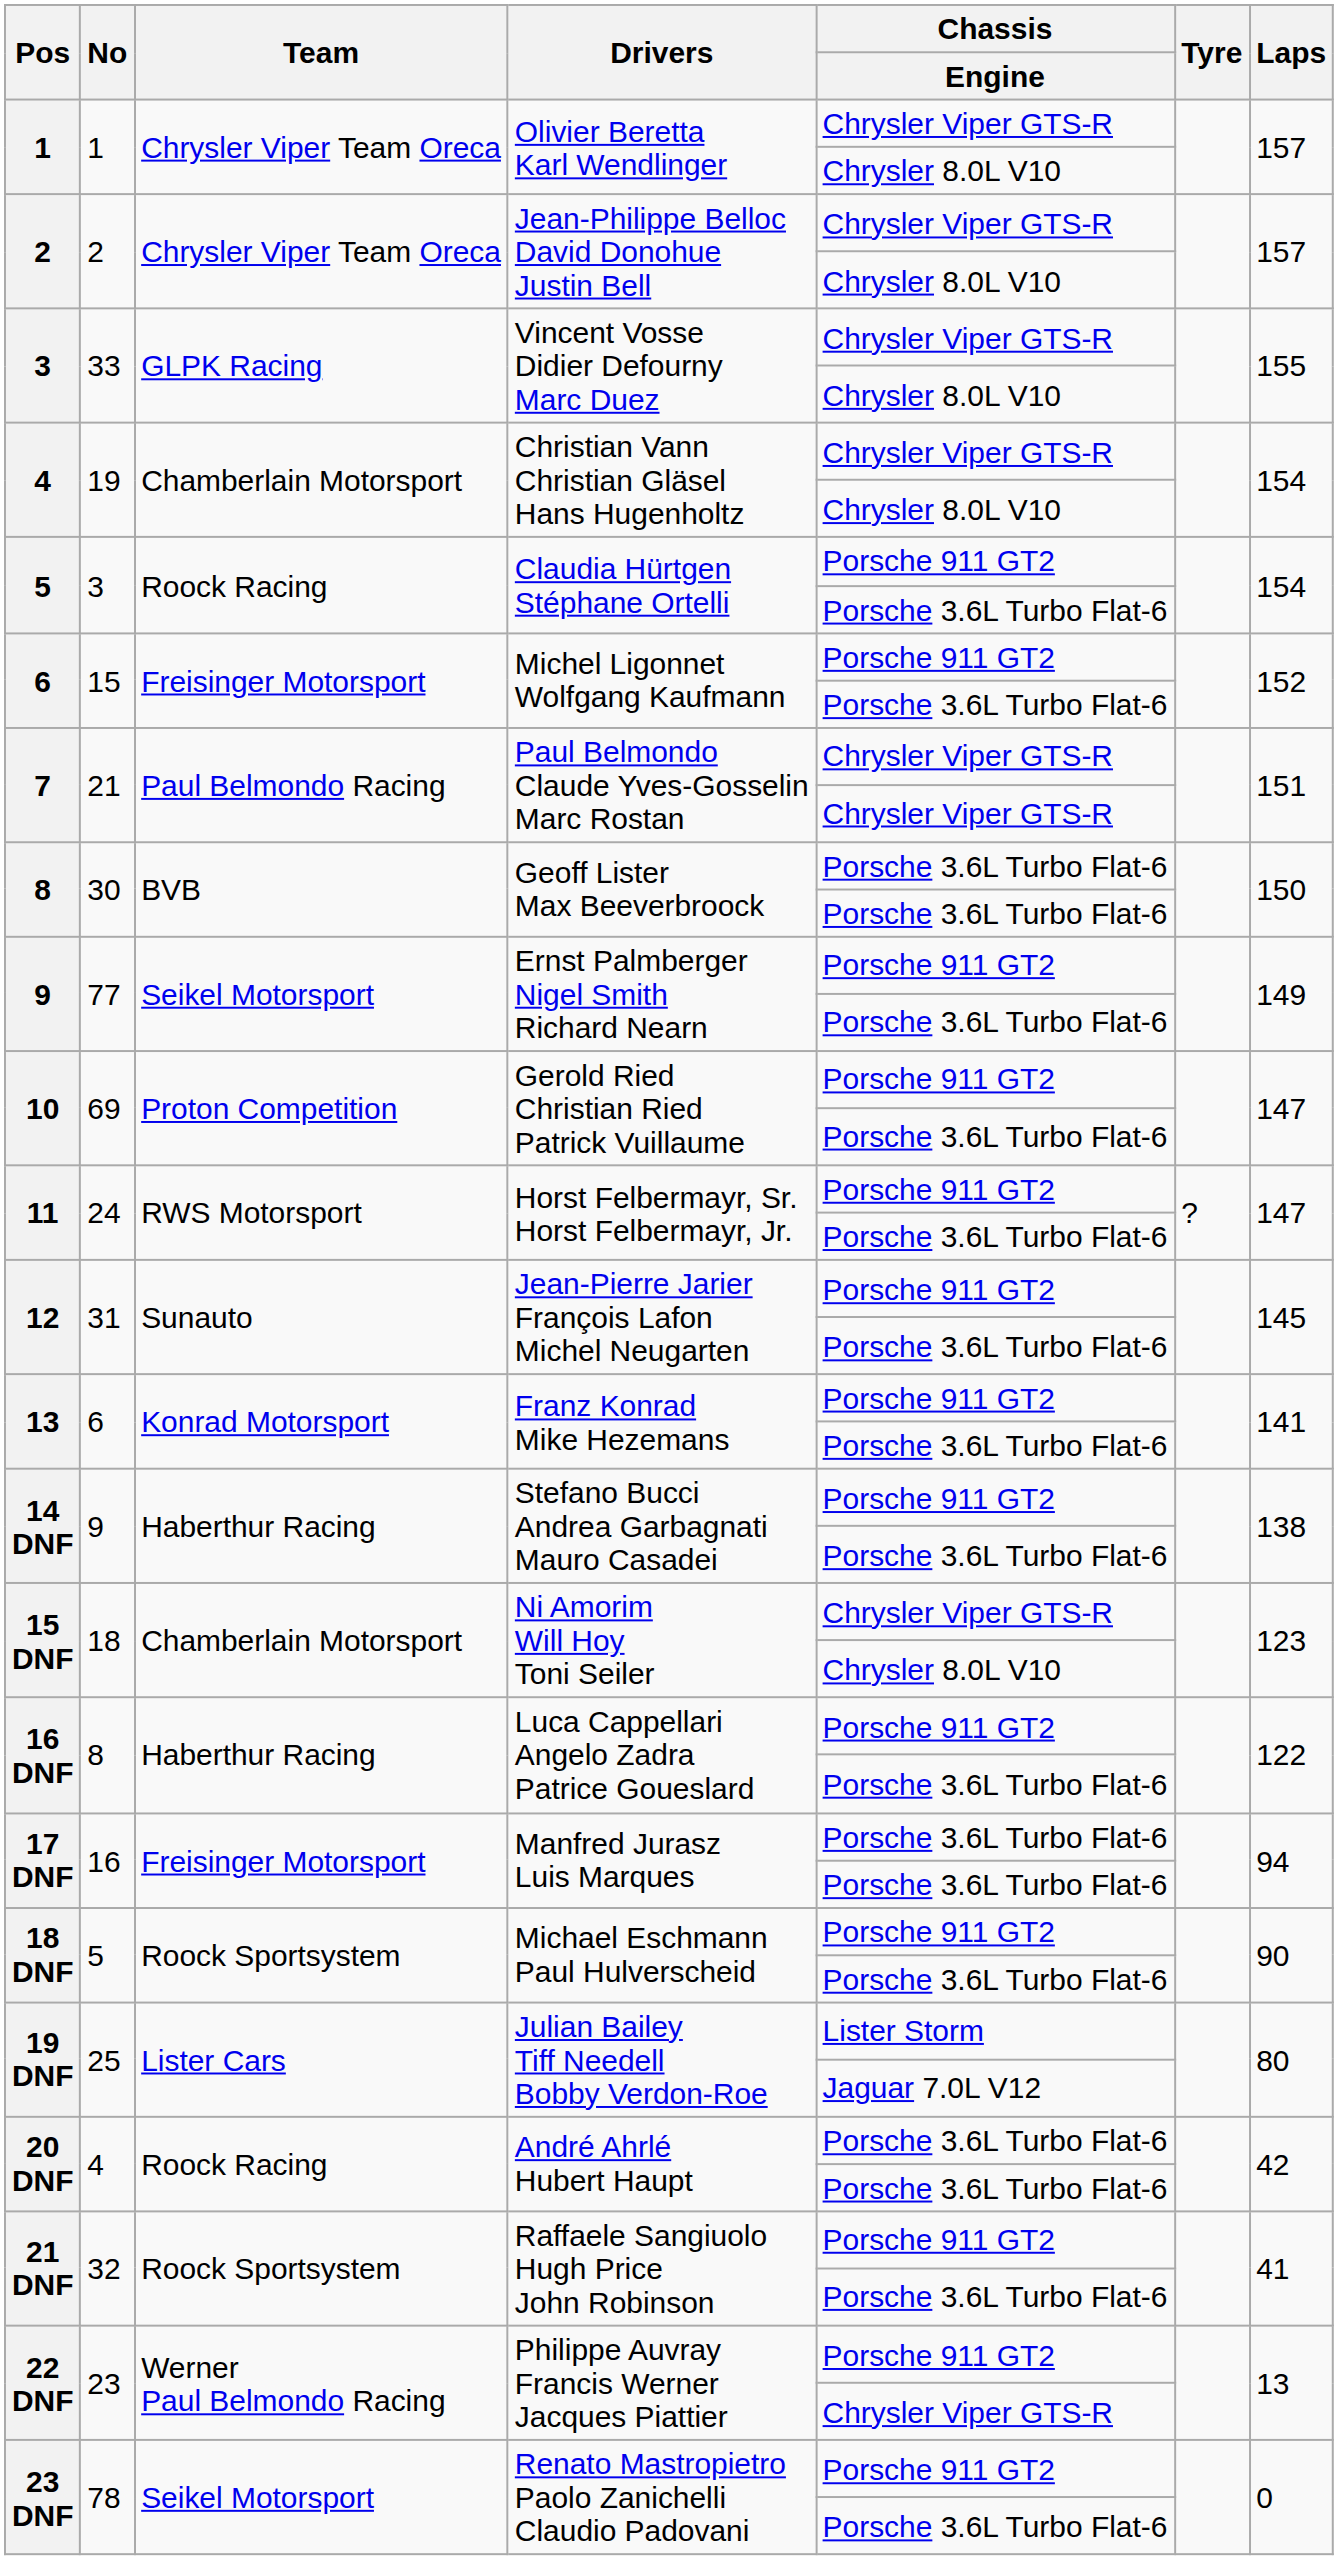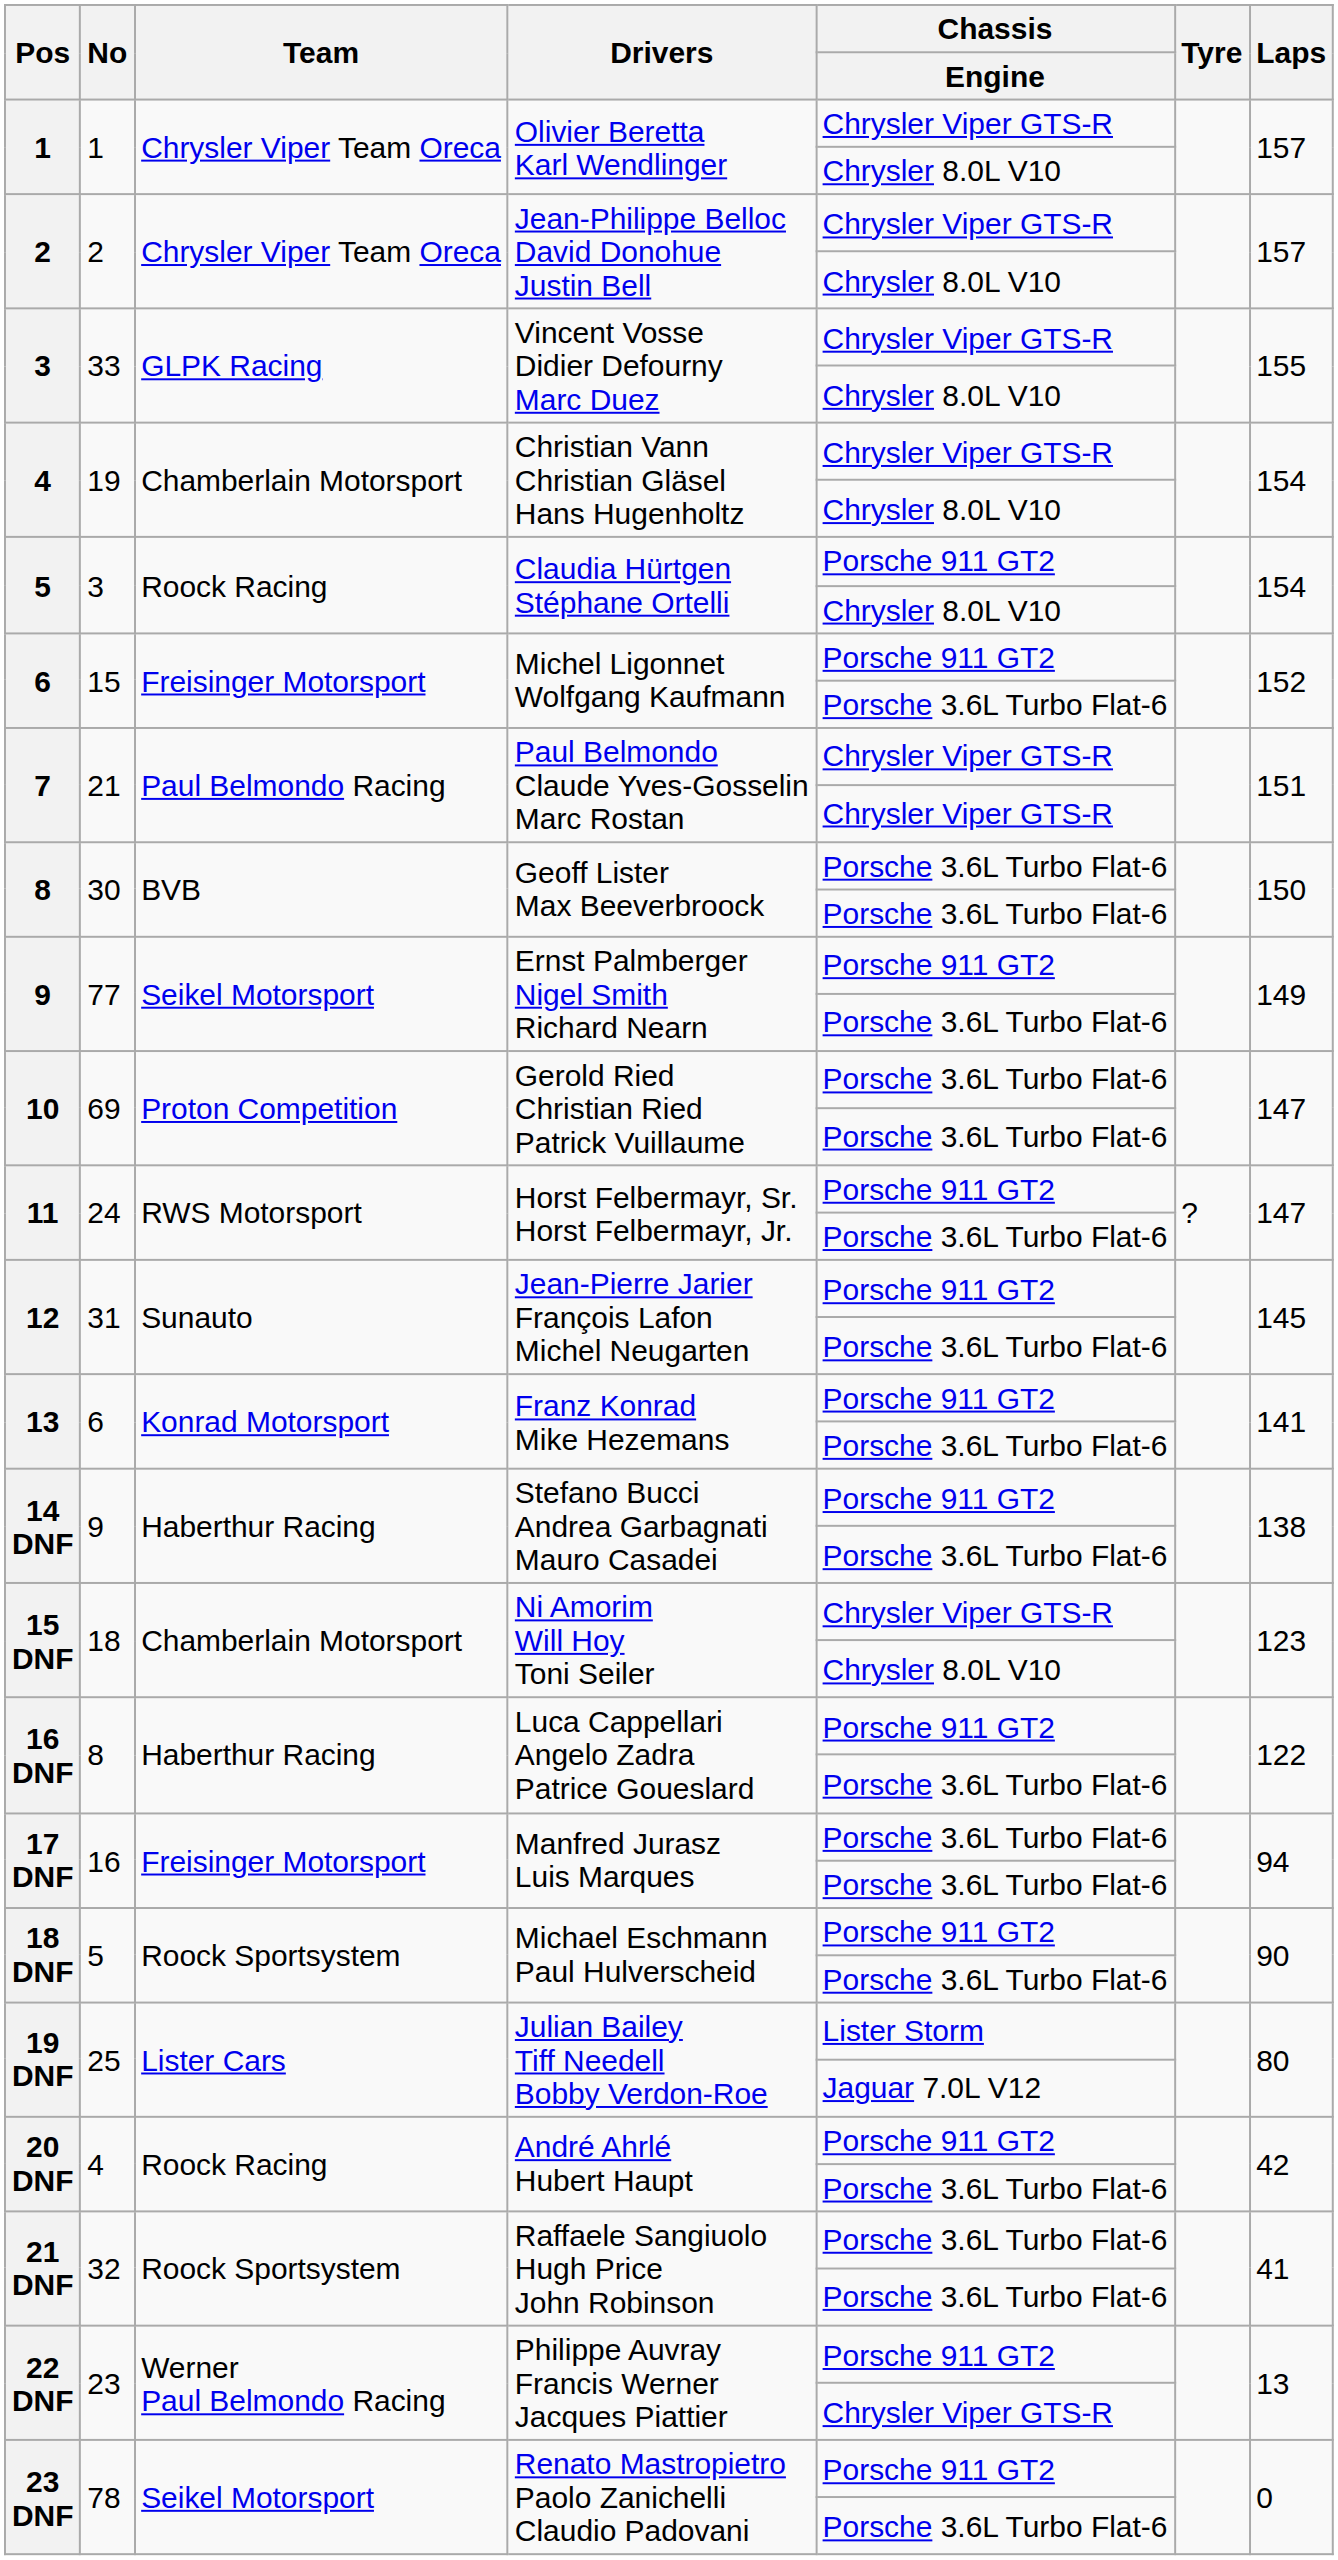(995, 609) Porsche 3.6L Turbo Flat-6 -> (942, 609) Chrysler 8.0L V10
(939, 1080) Porsche 911 GT2 -> (995, 1080) Porsche 3.6L Turbo Flat-6
(995, 2140) Porsche 3.6L Turbo Flat-6 -> (939, 2140) Porsche 911 GT2
(939, 2240) Porsche 911 GT2 -> (995, 2240) Porsche 3.6L Turbo Flat-6
